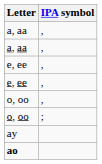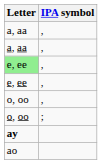(17, 64) no background -> (17, 64) lightgreen background
(12, 133) normal -> (12, 133) bold
(12, 151) bold -> (12, 151) normal
